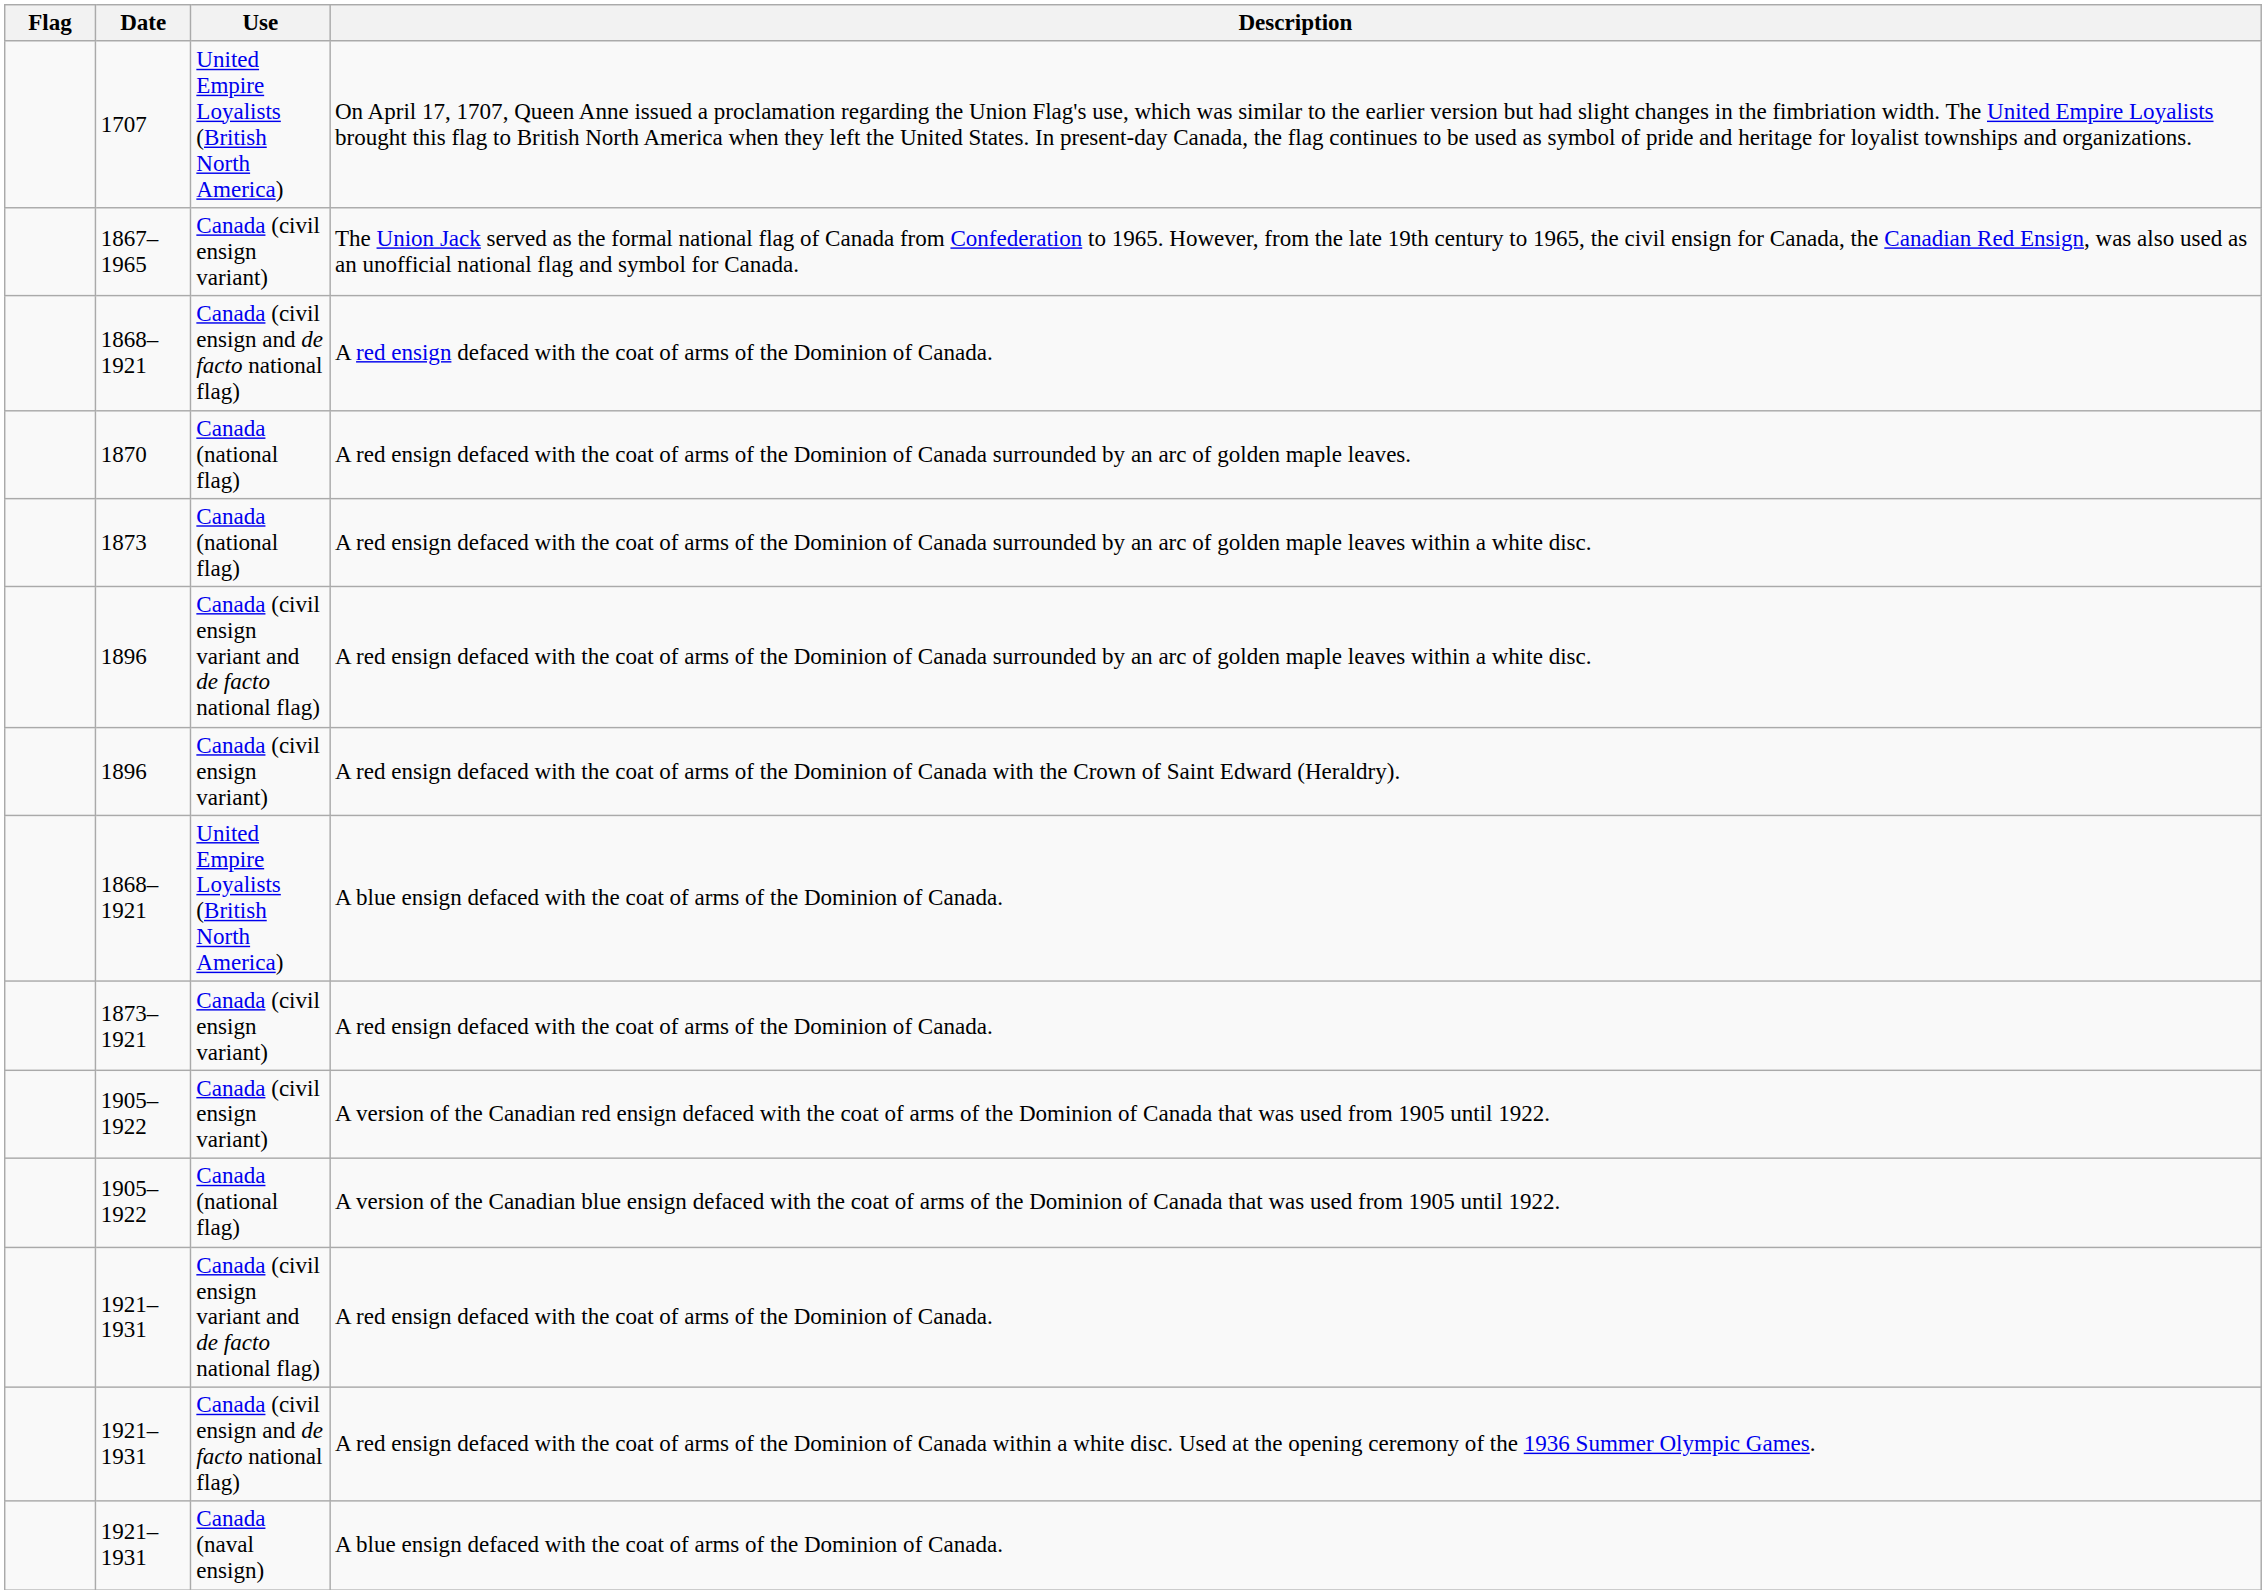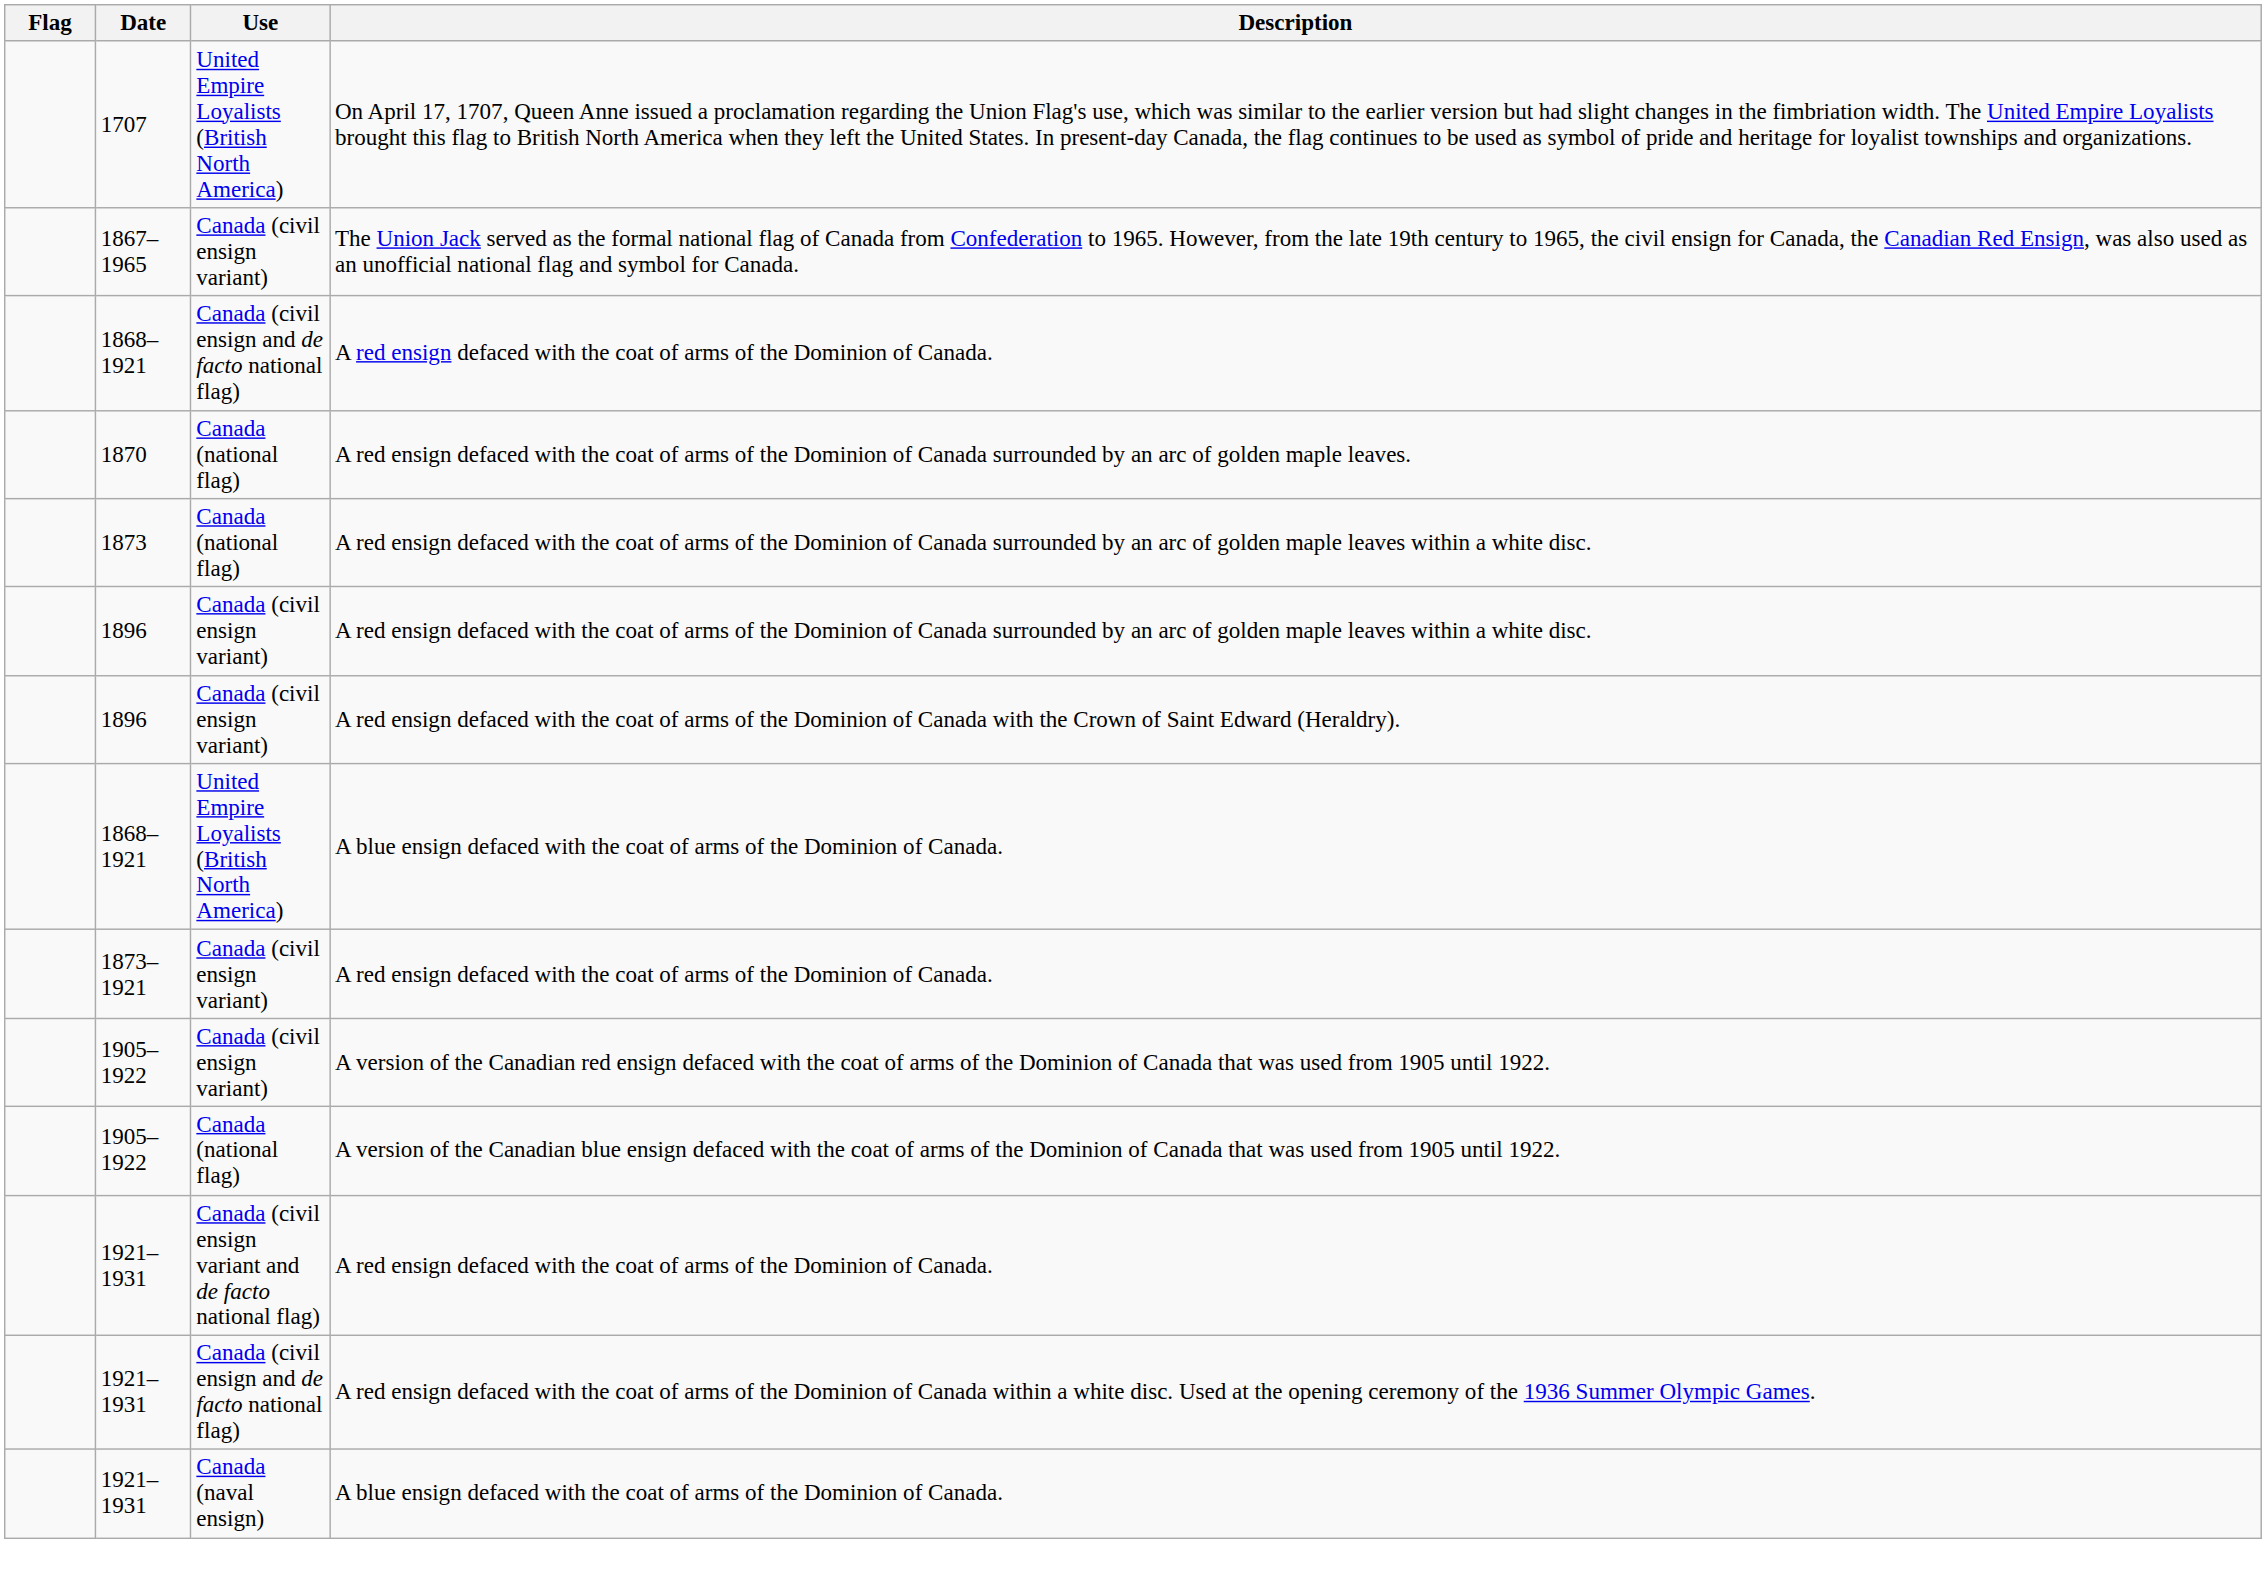(258, 656) Canada (civil ensign variant and de facto national flag) -> (258, 630) Canada (civil ensign variant)
